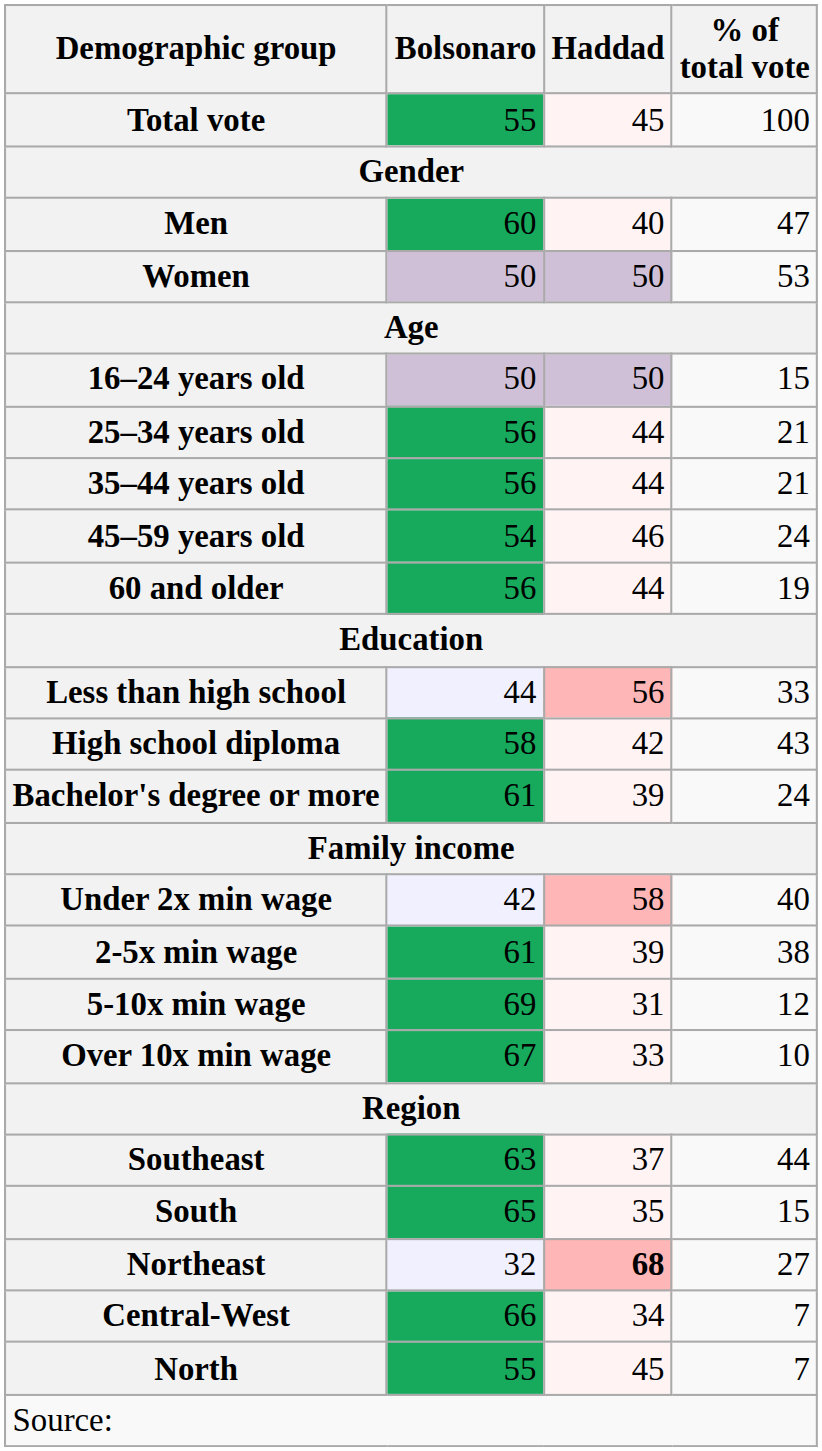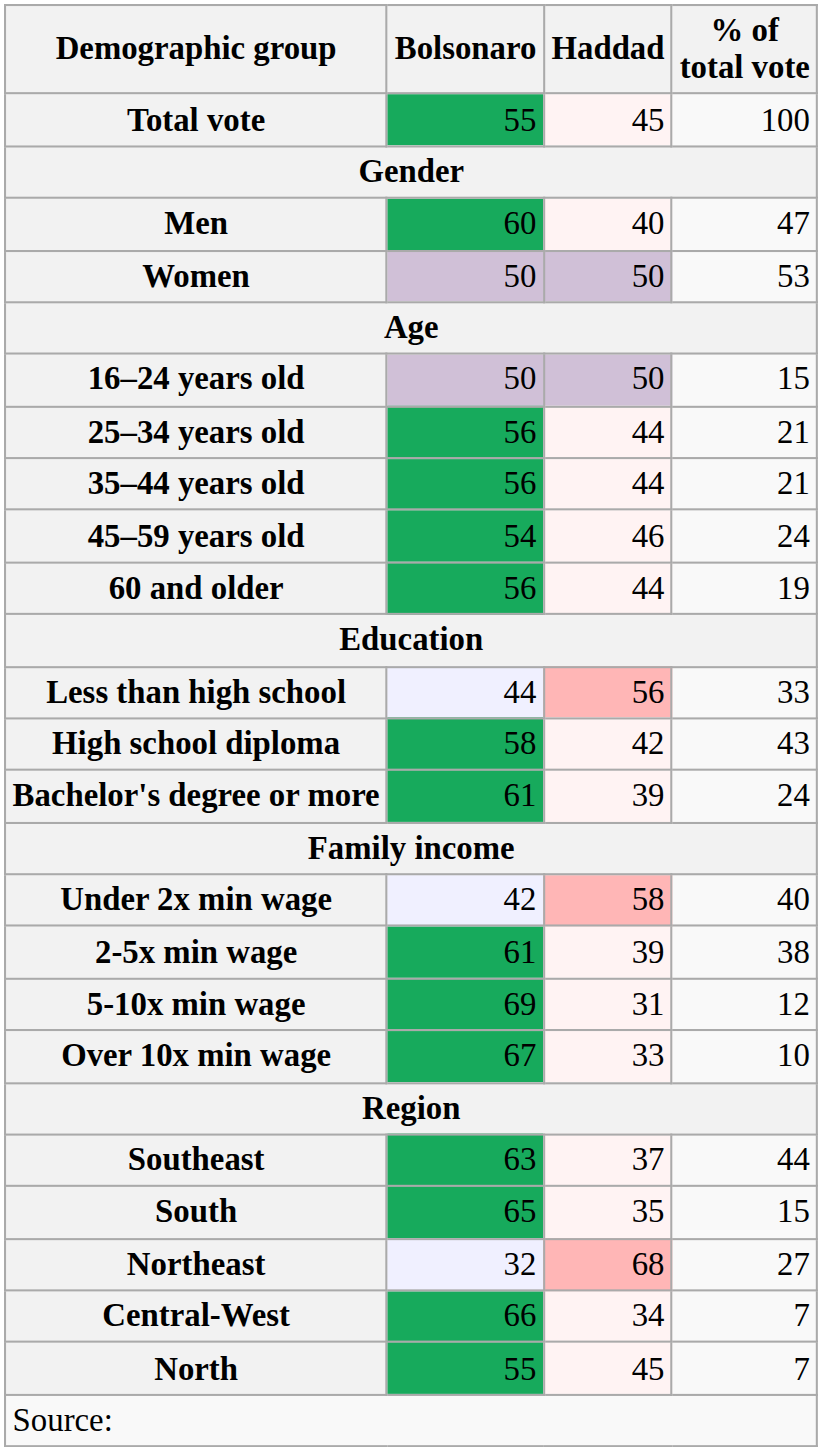(648, 1263) bold -> (648, 1263) normal
